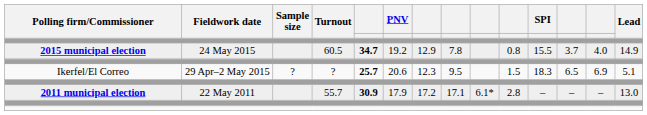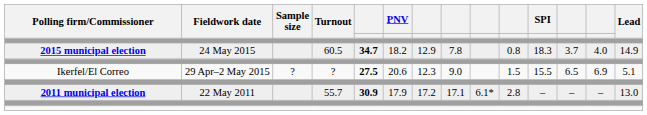(398, 51) 19.2 -> (398, 51) 18.2
(543, 51) 15.5 -> (543, 51) 18.3
(368, 72) 25.7 -> (368, 72) 27.5
(456, 72) 9.5 -> (456, 72) 9.0
(543, 72) 18.3 -> (543, 72) 15.5
